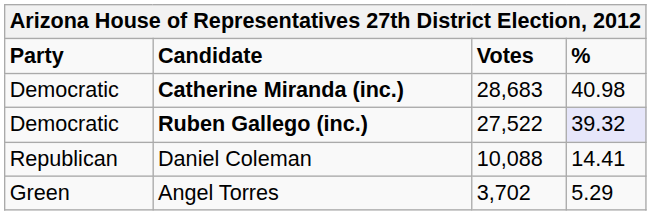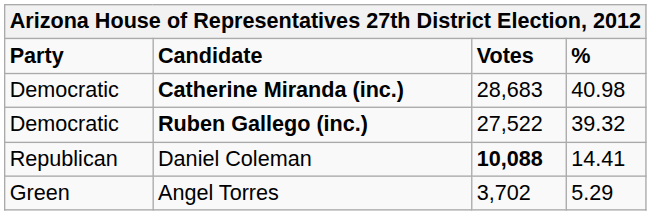(598, 124) lavender background -> (598, 124) no background
(510, 158) normal -> (510, 158) bold
